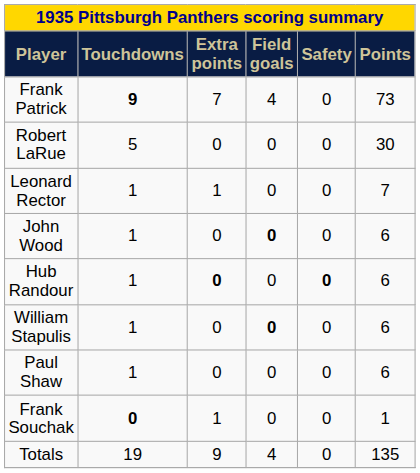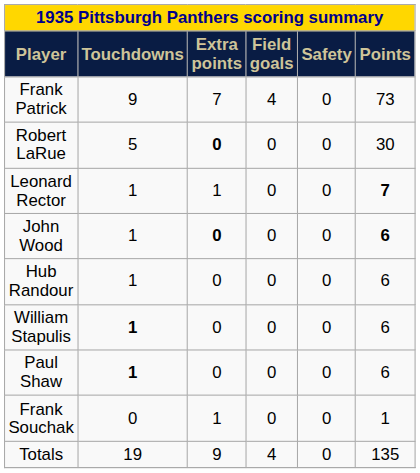(133, 99) bold -> (133, 99) normal
(217, 145) normal -> (217, 145) bold
(385, 190) normal -> (385, 190) bold
(217, 236) normal -> (217, 236) bold
(272, 236) bold -> (272, 236) normal
(385, 236) normal -> (385, 236) bold
(217, 281) bold -> (217, 281) normal
(327, 281) bold -> (327, 281) normal
(133, 327) normal -> (133, 327) bold
(272, 327) bold -> (272, 327) normal
(133, 372) normal -> (133, 372) bold
(133, 418) bold -> (133, 418) normal
